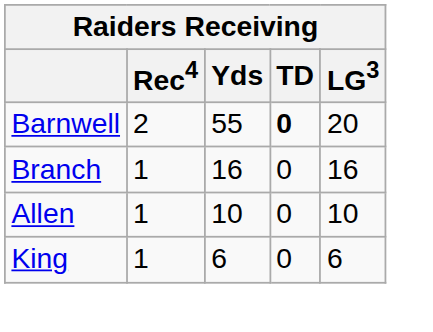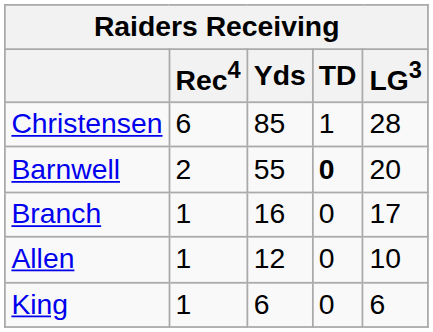+ row: (87, 124)
(343, 169) 16 -> (385, 214) 17
(227, 214) 10 -> (269, 259) 12
